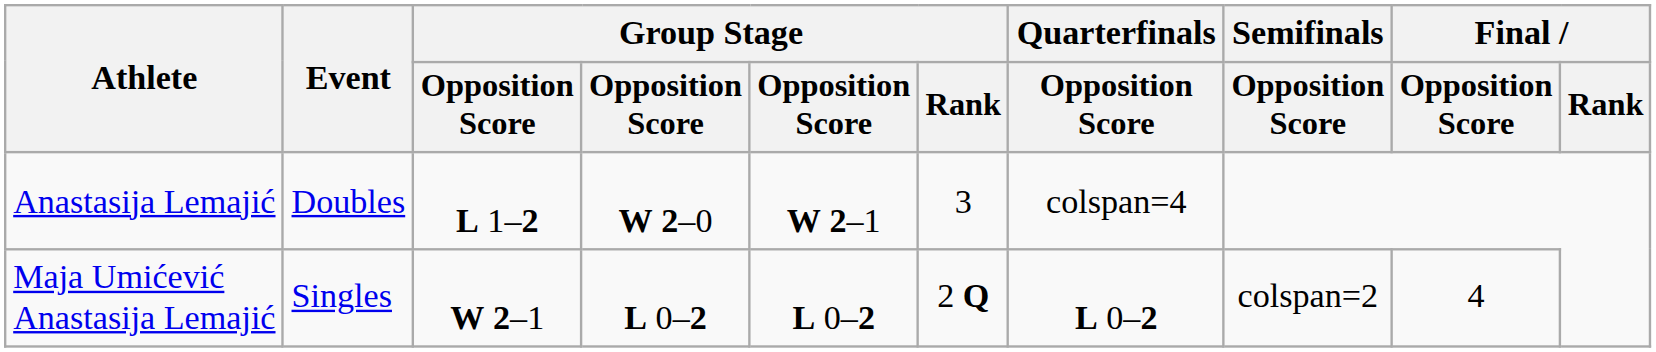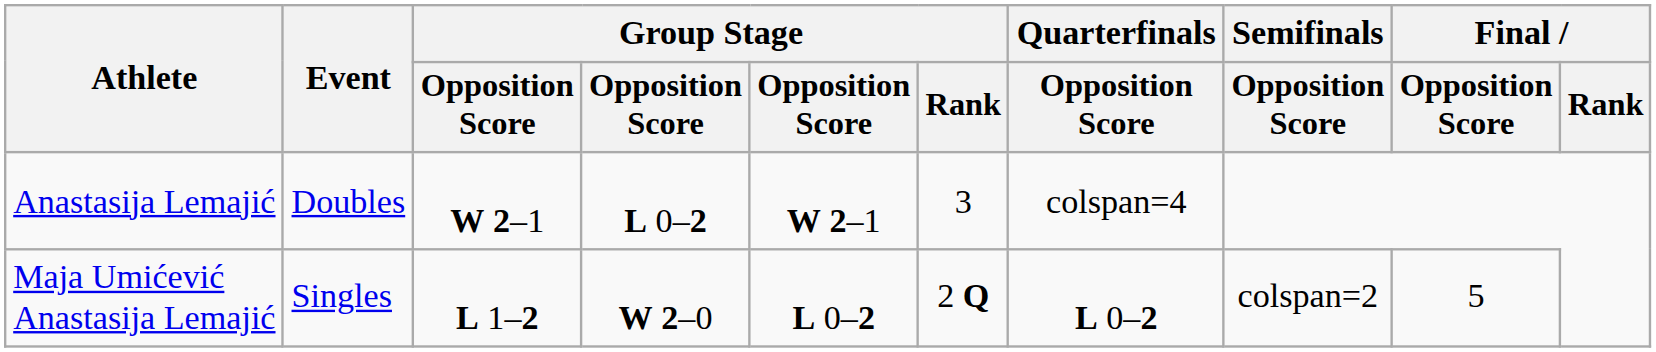(497, 220) L 1–2 -> (497, 220) W 2–1
(666, 220) W 2–0 -> (666, 220) L 0–2
(497, 317) W 2–1 -> (497, 317) L 1–2
(666, 317) L 0–2 -> (666, 317) W 2–0
(1476, 297) 4 -> (1476, 297) 5
